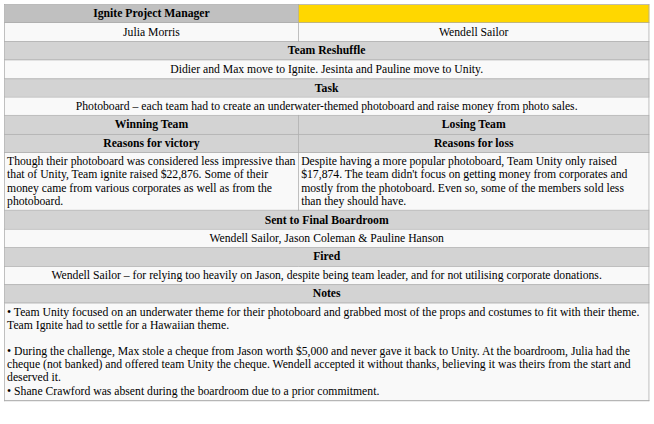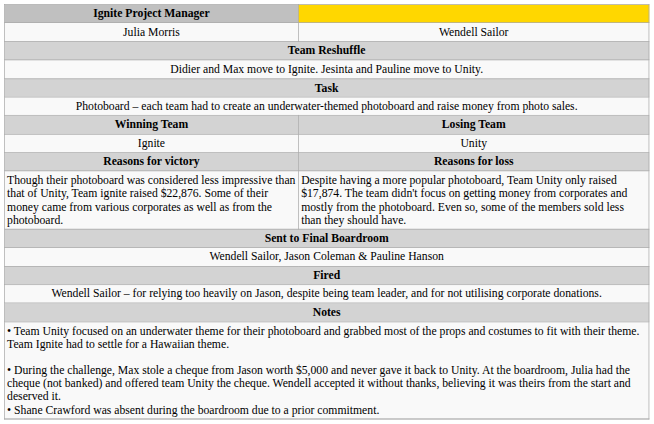+ row: (151, 143)
